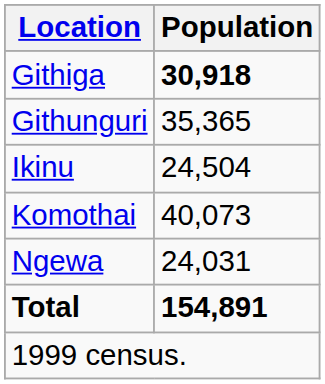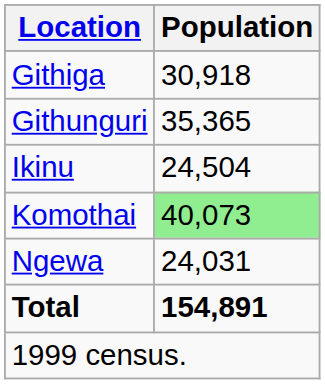(206, 74) bold -> (206, 74) normal
(206, 214) no background -> (206, 214) lightgreen background
